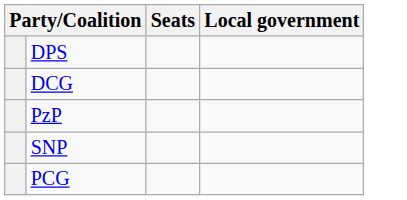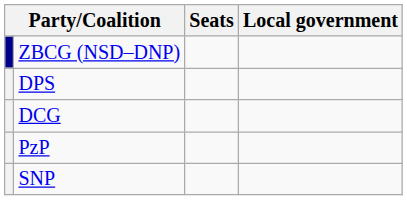+ row: (99, 52)
- row: (50, 178)
